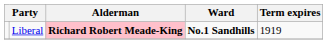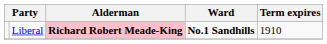(271, 30) 1919 -> (271, 30) 1910
